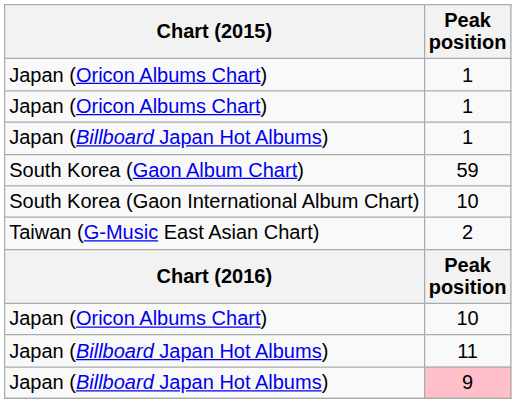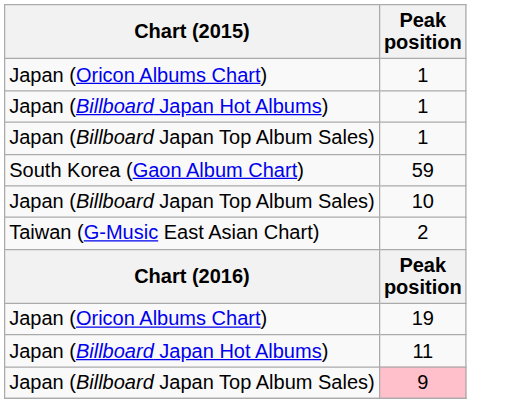(138, 106) Japan (Oricon Albums Chart) -> (169, 106) Japan (Billboard Japan Hot Albums)
(169, 138) Japan (Billboard Japan Hot Albums) -> (192, 138) Japan (Billboard Japan Top Album Sales)
(214, 201) South Korea (Gaon International Album Chart) -> (192, 201) Japan (Billboard Japan Top Album Sales)
(468, 319) 10 -> (423, 319) 19
(169, 382) Japan (Billboard Japan Hot Albums) -> (192, 382) Japan (Billboard Japan Top Album Sales)
